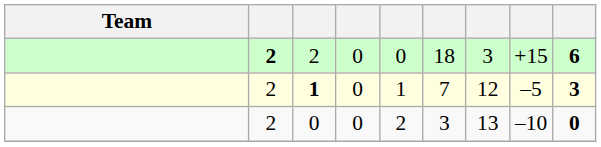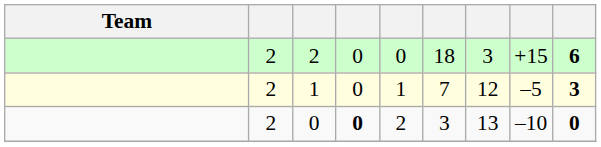(271, 55) bold -> (271, 55) normal
(314, 89) bold -> (314, 89) normal
(358, 123) normal -> (358, 123) bold
